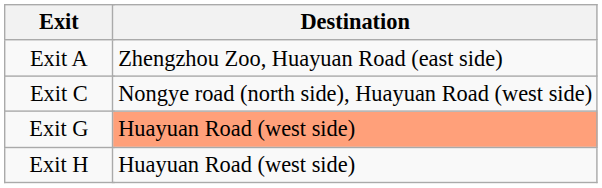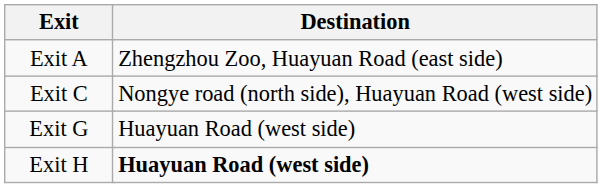(237, 128) lightsalmon background -> (237, 128) no background
(237, 164) normal -> (244, 164) bold
